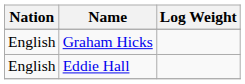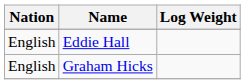rows swapped: (108, 41) <-> (96, 66)
